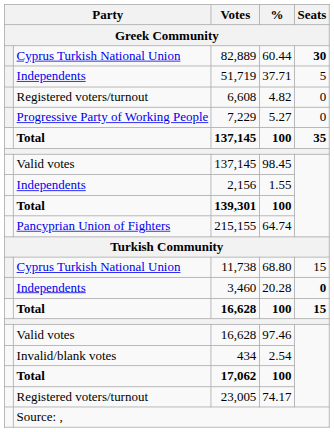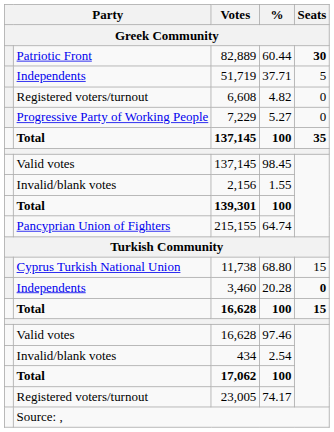(99, 55) Cyprus Turkish National Union -> (54, 55) Patriotic Front
(51, 185) Independents -> (66, 185) Invalid/blank votes
